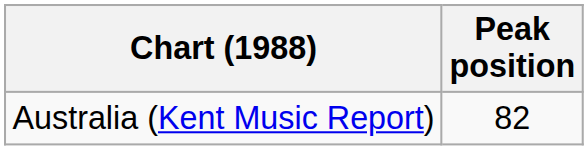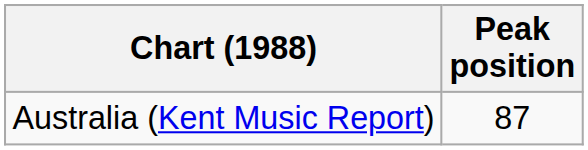(512, 117) 82 -> (512, 117) 87
